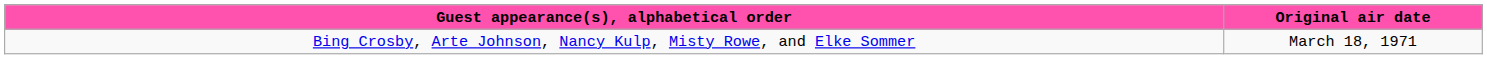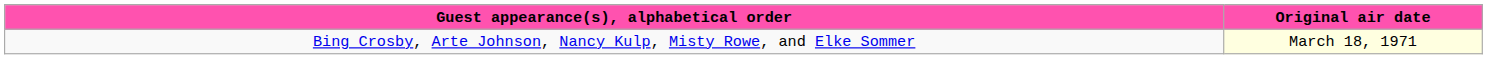(1353, 42) no background -> (1353, 42) lightyellow background
